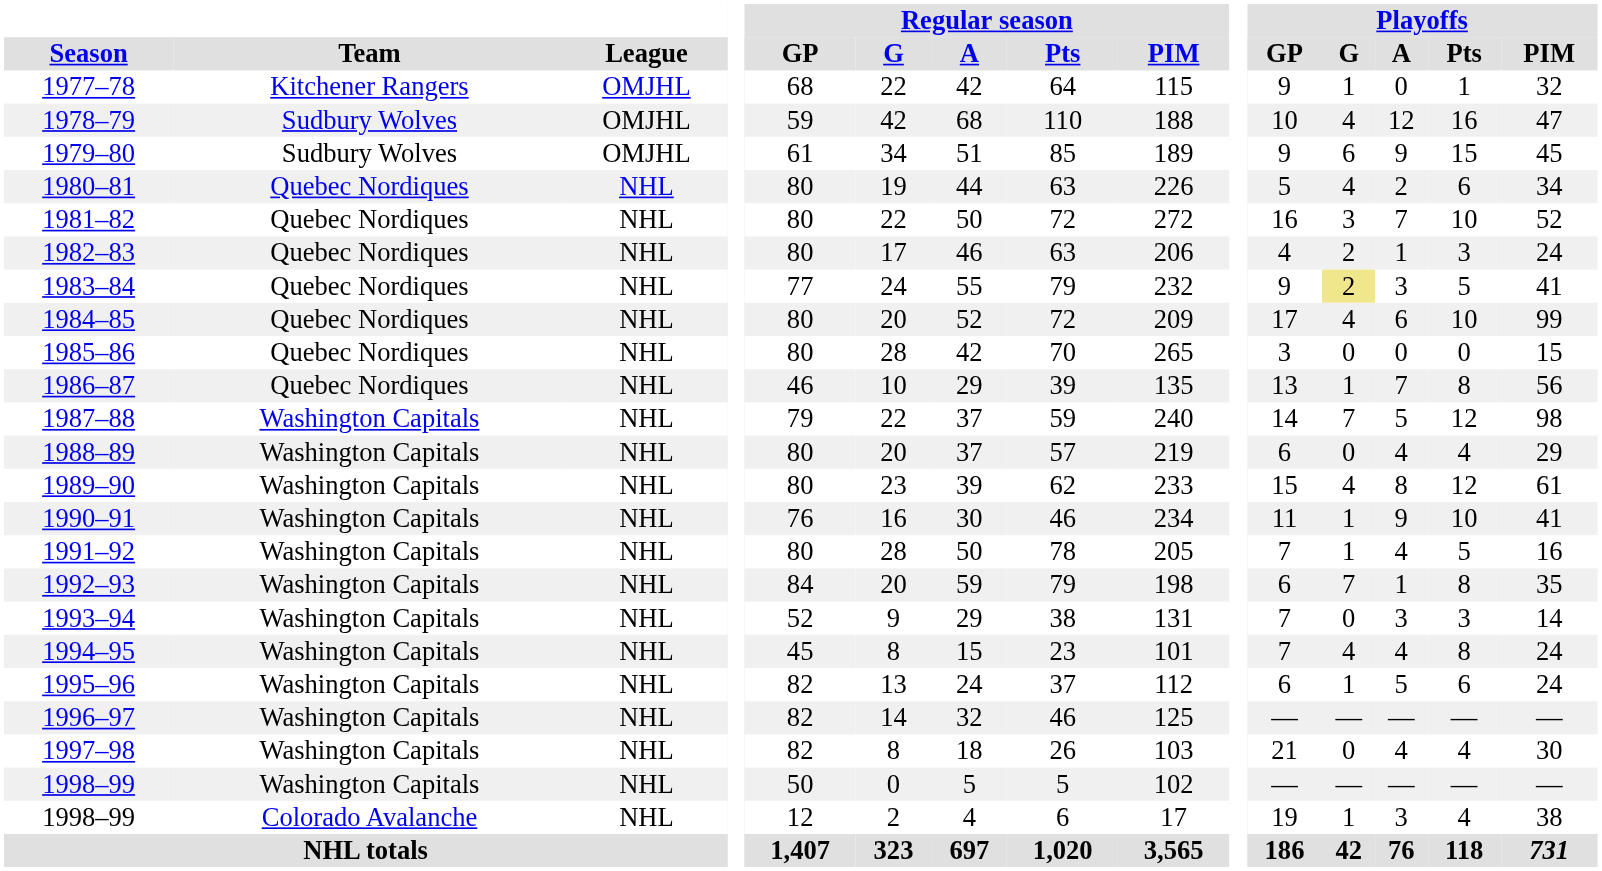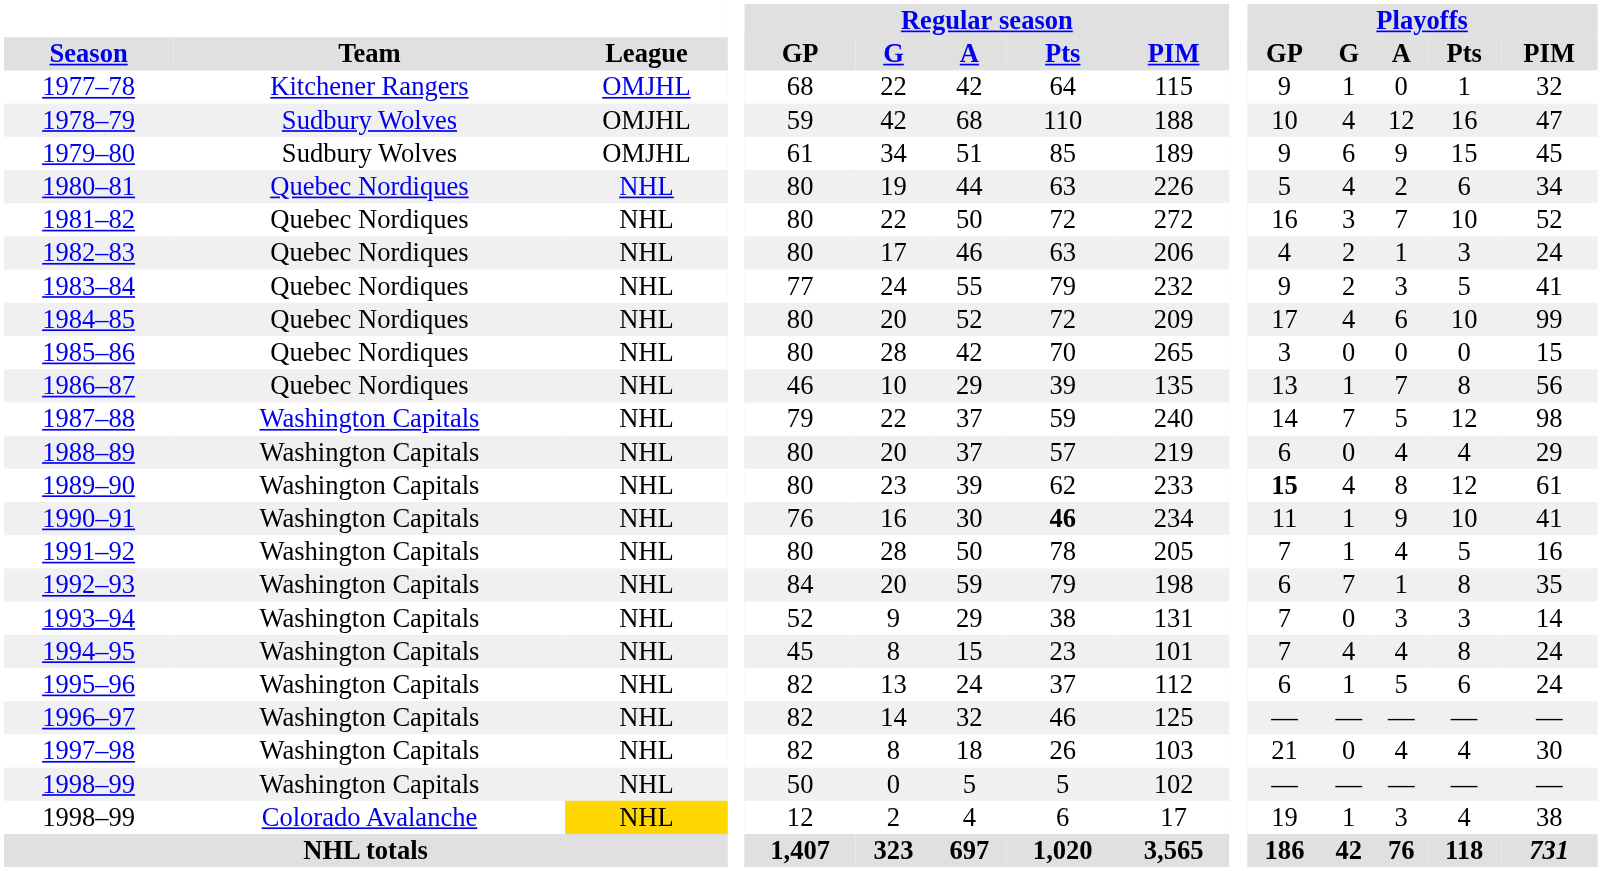(1349, 285) khaki background -> (1349, 285) no background
(1285, 485) normal -> (1285, 485) bold
(1063, 518) normal -> (1063, 518) bold
(646, 817) no background -> (646, 817) gold background
